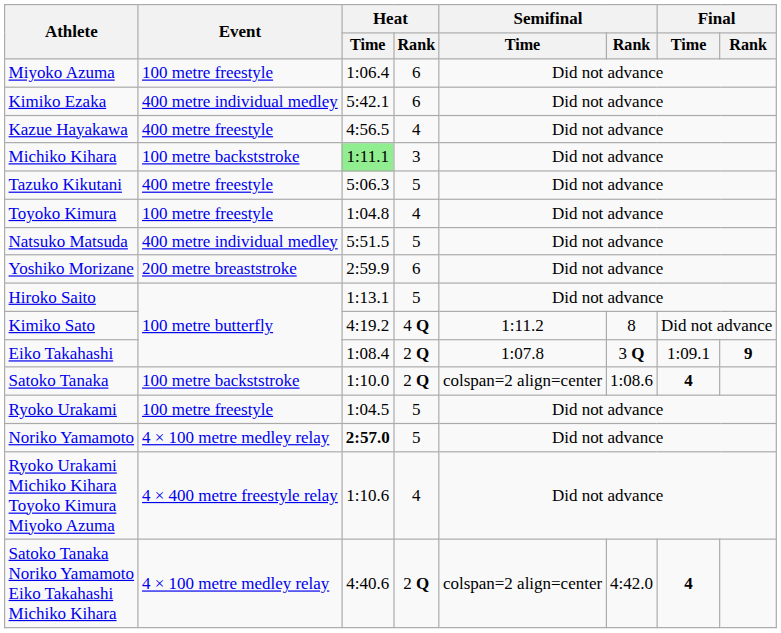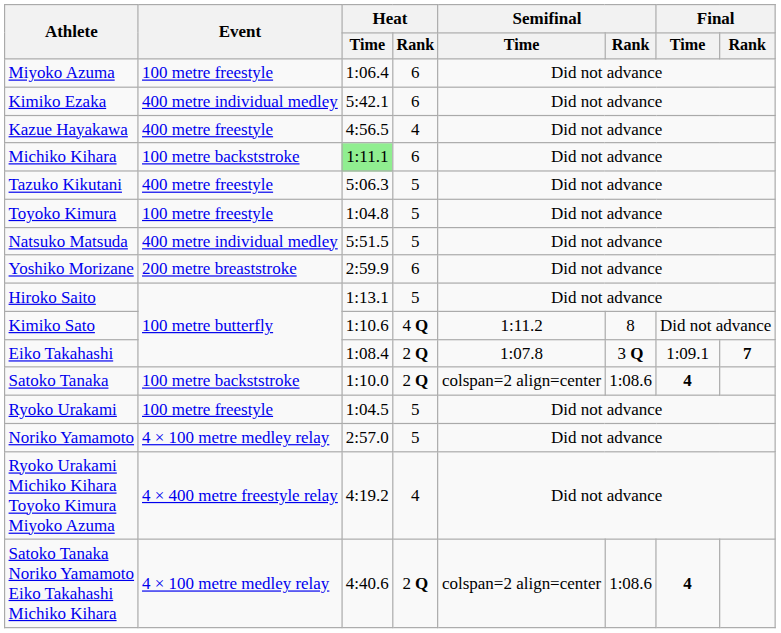(416, 157) 3 -> (415, 157) 6
(416, 213) 4 -> (415, 213) 5
(368, 325) 4:19.2 -> (367, 325) 1:10.6
(748, 353) 9 -> (747, 353) 7
(368, 437) bold -> (367, 437) normal
(368, 495) 1:10.6 -> (367, 495) 4:19.2
(632, 584) 4:42.0 -> (631, 584) 1:08.6
